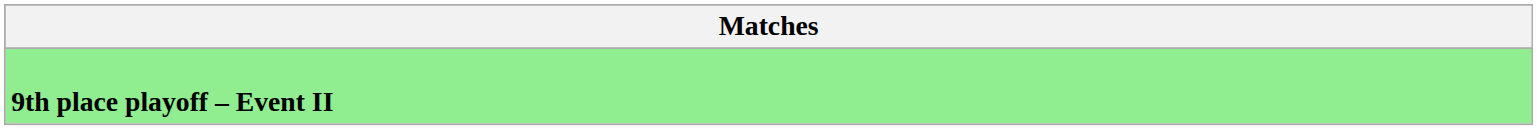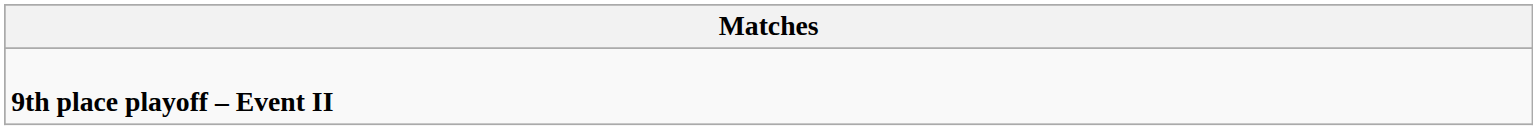(172, 101) lightgreen background -> (172, 101) no background
